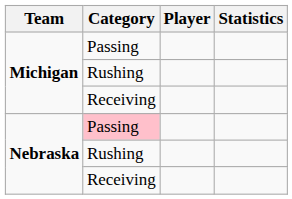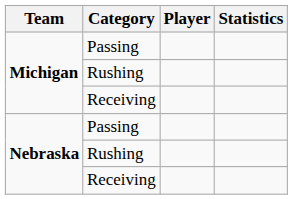(113, 126) pink background -> (113, 126) no background
